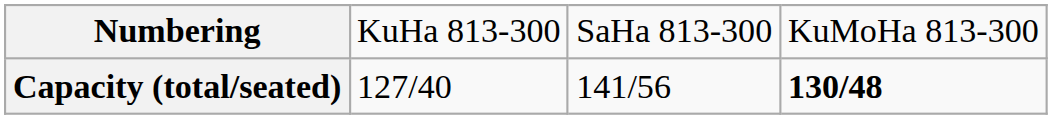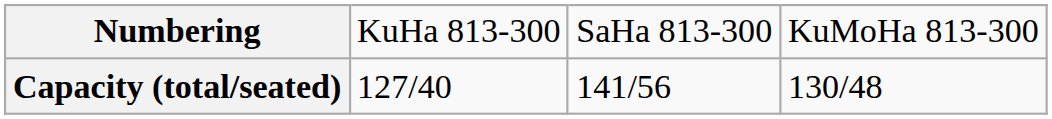(835, 85) bold -> (835, 85) normal
